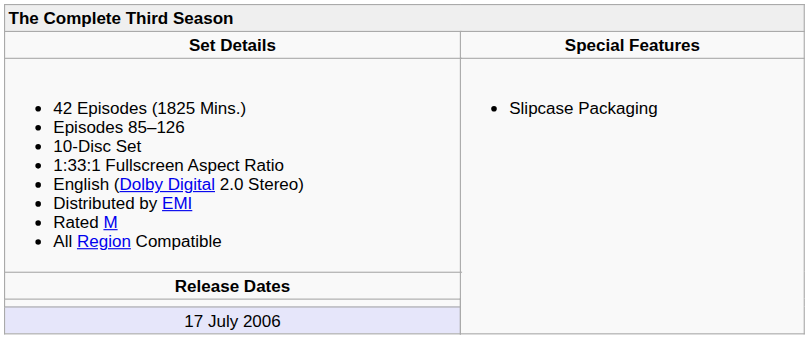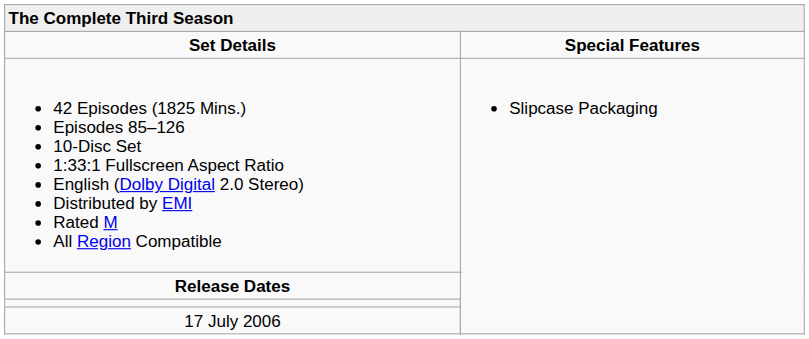(233, 320) lavender background -> (233, 320) no background
